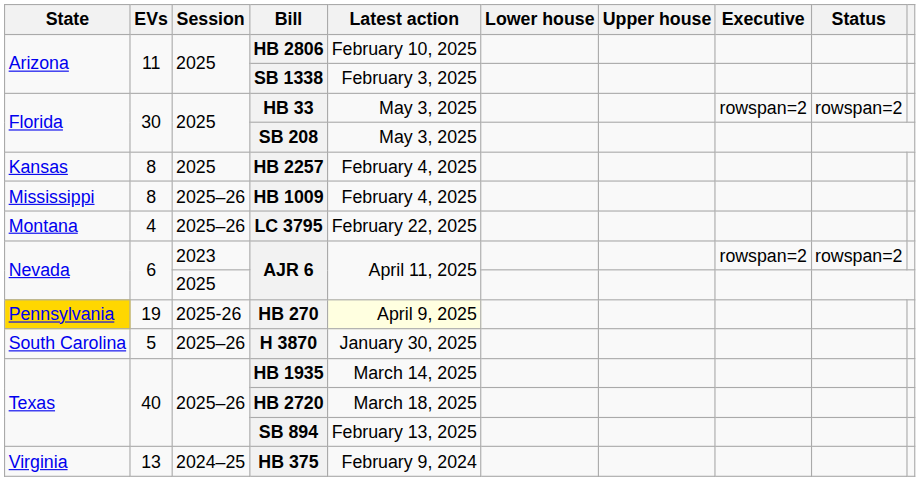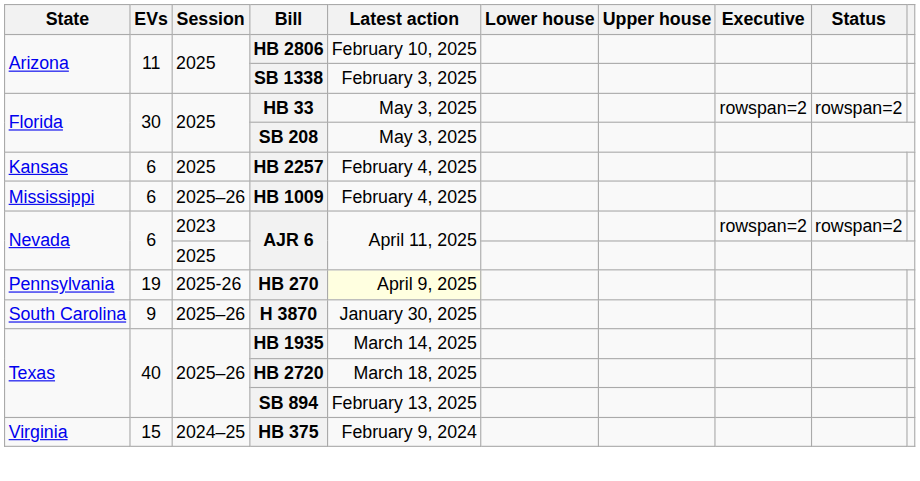(151, 167) 8 -> (151, 167) 6
(151, 196) 8 -> (151, 196) 6
- row: (211, 226)
(61, 314) gold background -> (61, 285) no background
(151, 344) 5 -> (151, 314) 9
(151, 461) 13 -> (151, 432) 15
